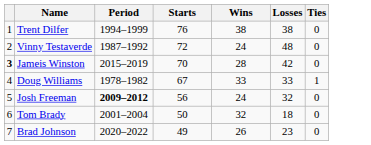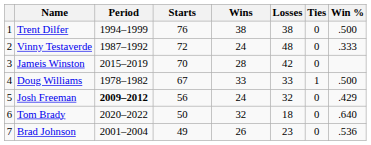+ column: (348, 13)
(9, 64) bold -> (9, 64) normal
(124, 115) 2001–2004 -> (124, 115) 2020–2022
(124, 132) 2020–2022 -> (124, 132) 2001–2004
